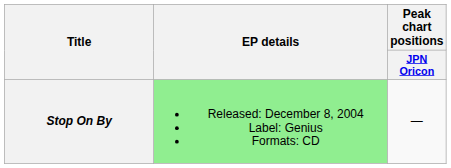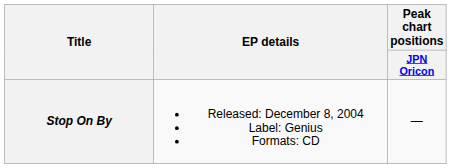(271, 128) lightgreen background -> (271, 128) no background
